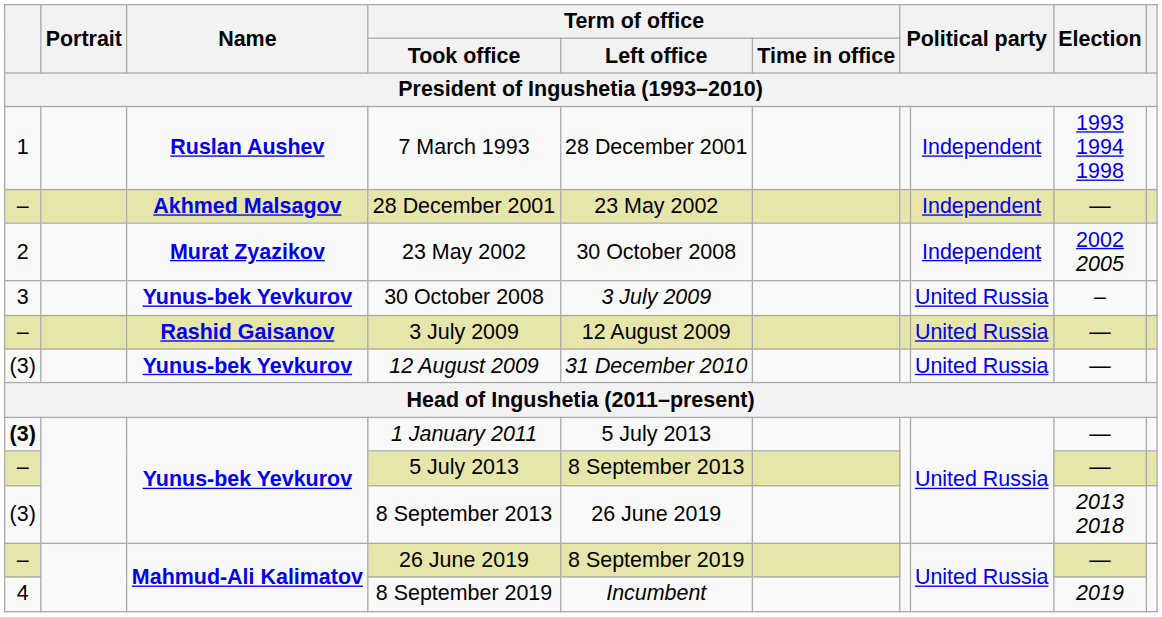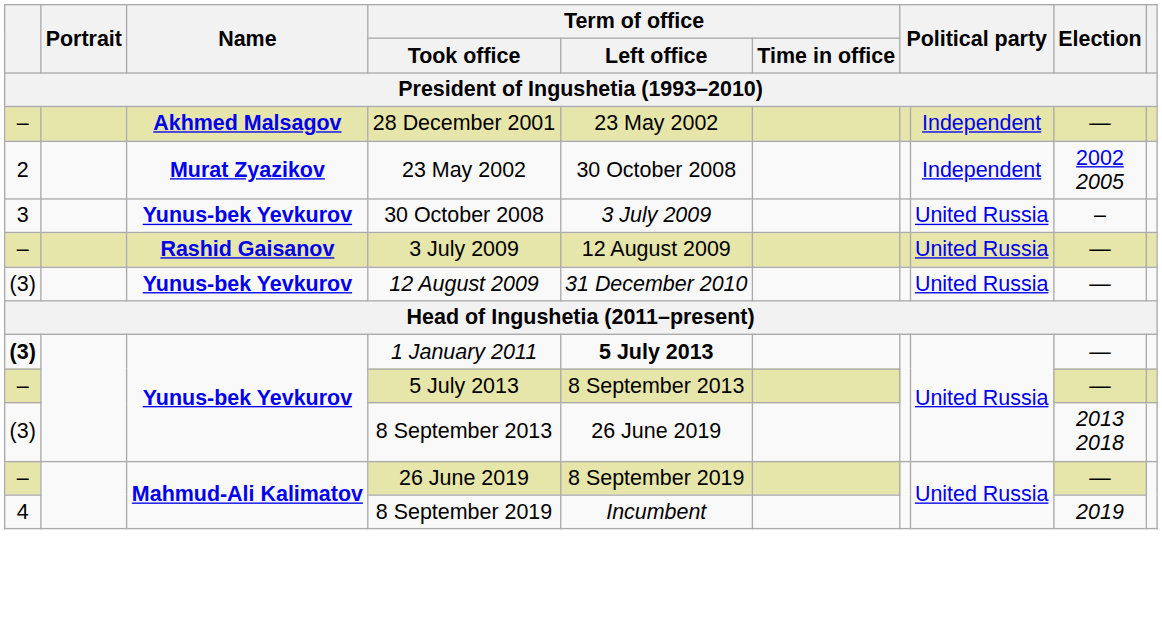- row: (464, 147)
(656, 433) normal -> (656, 351) bold
